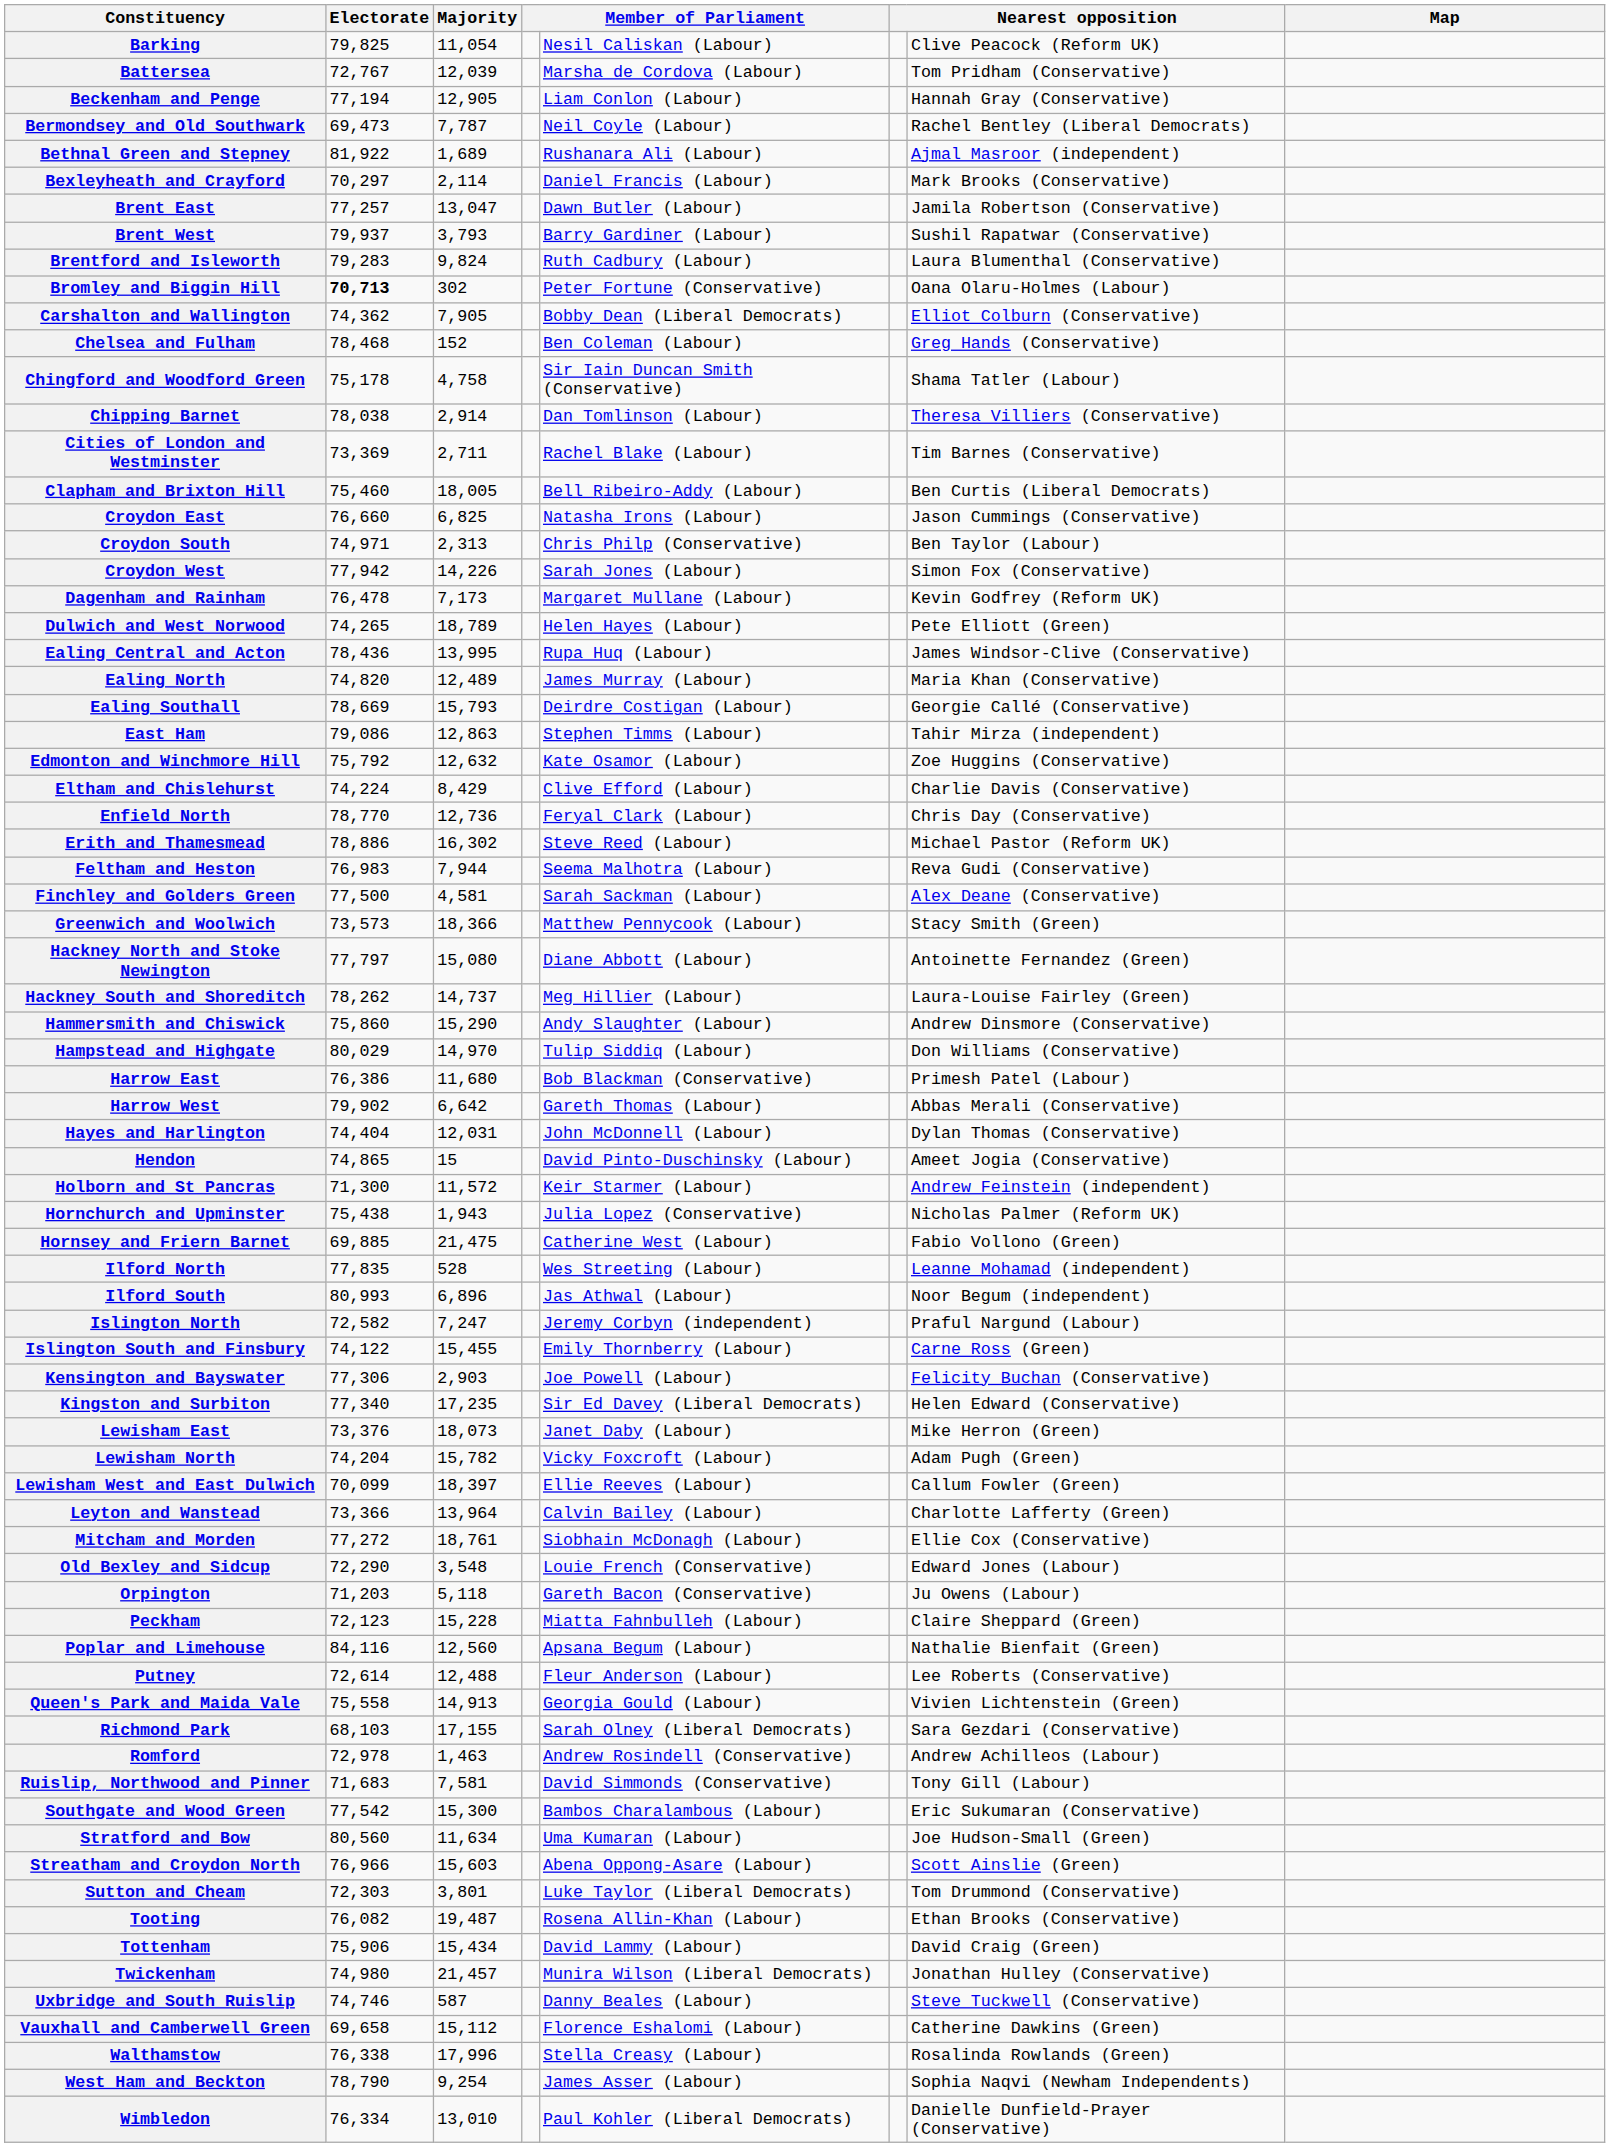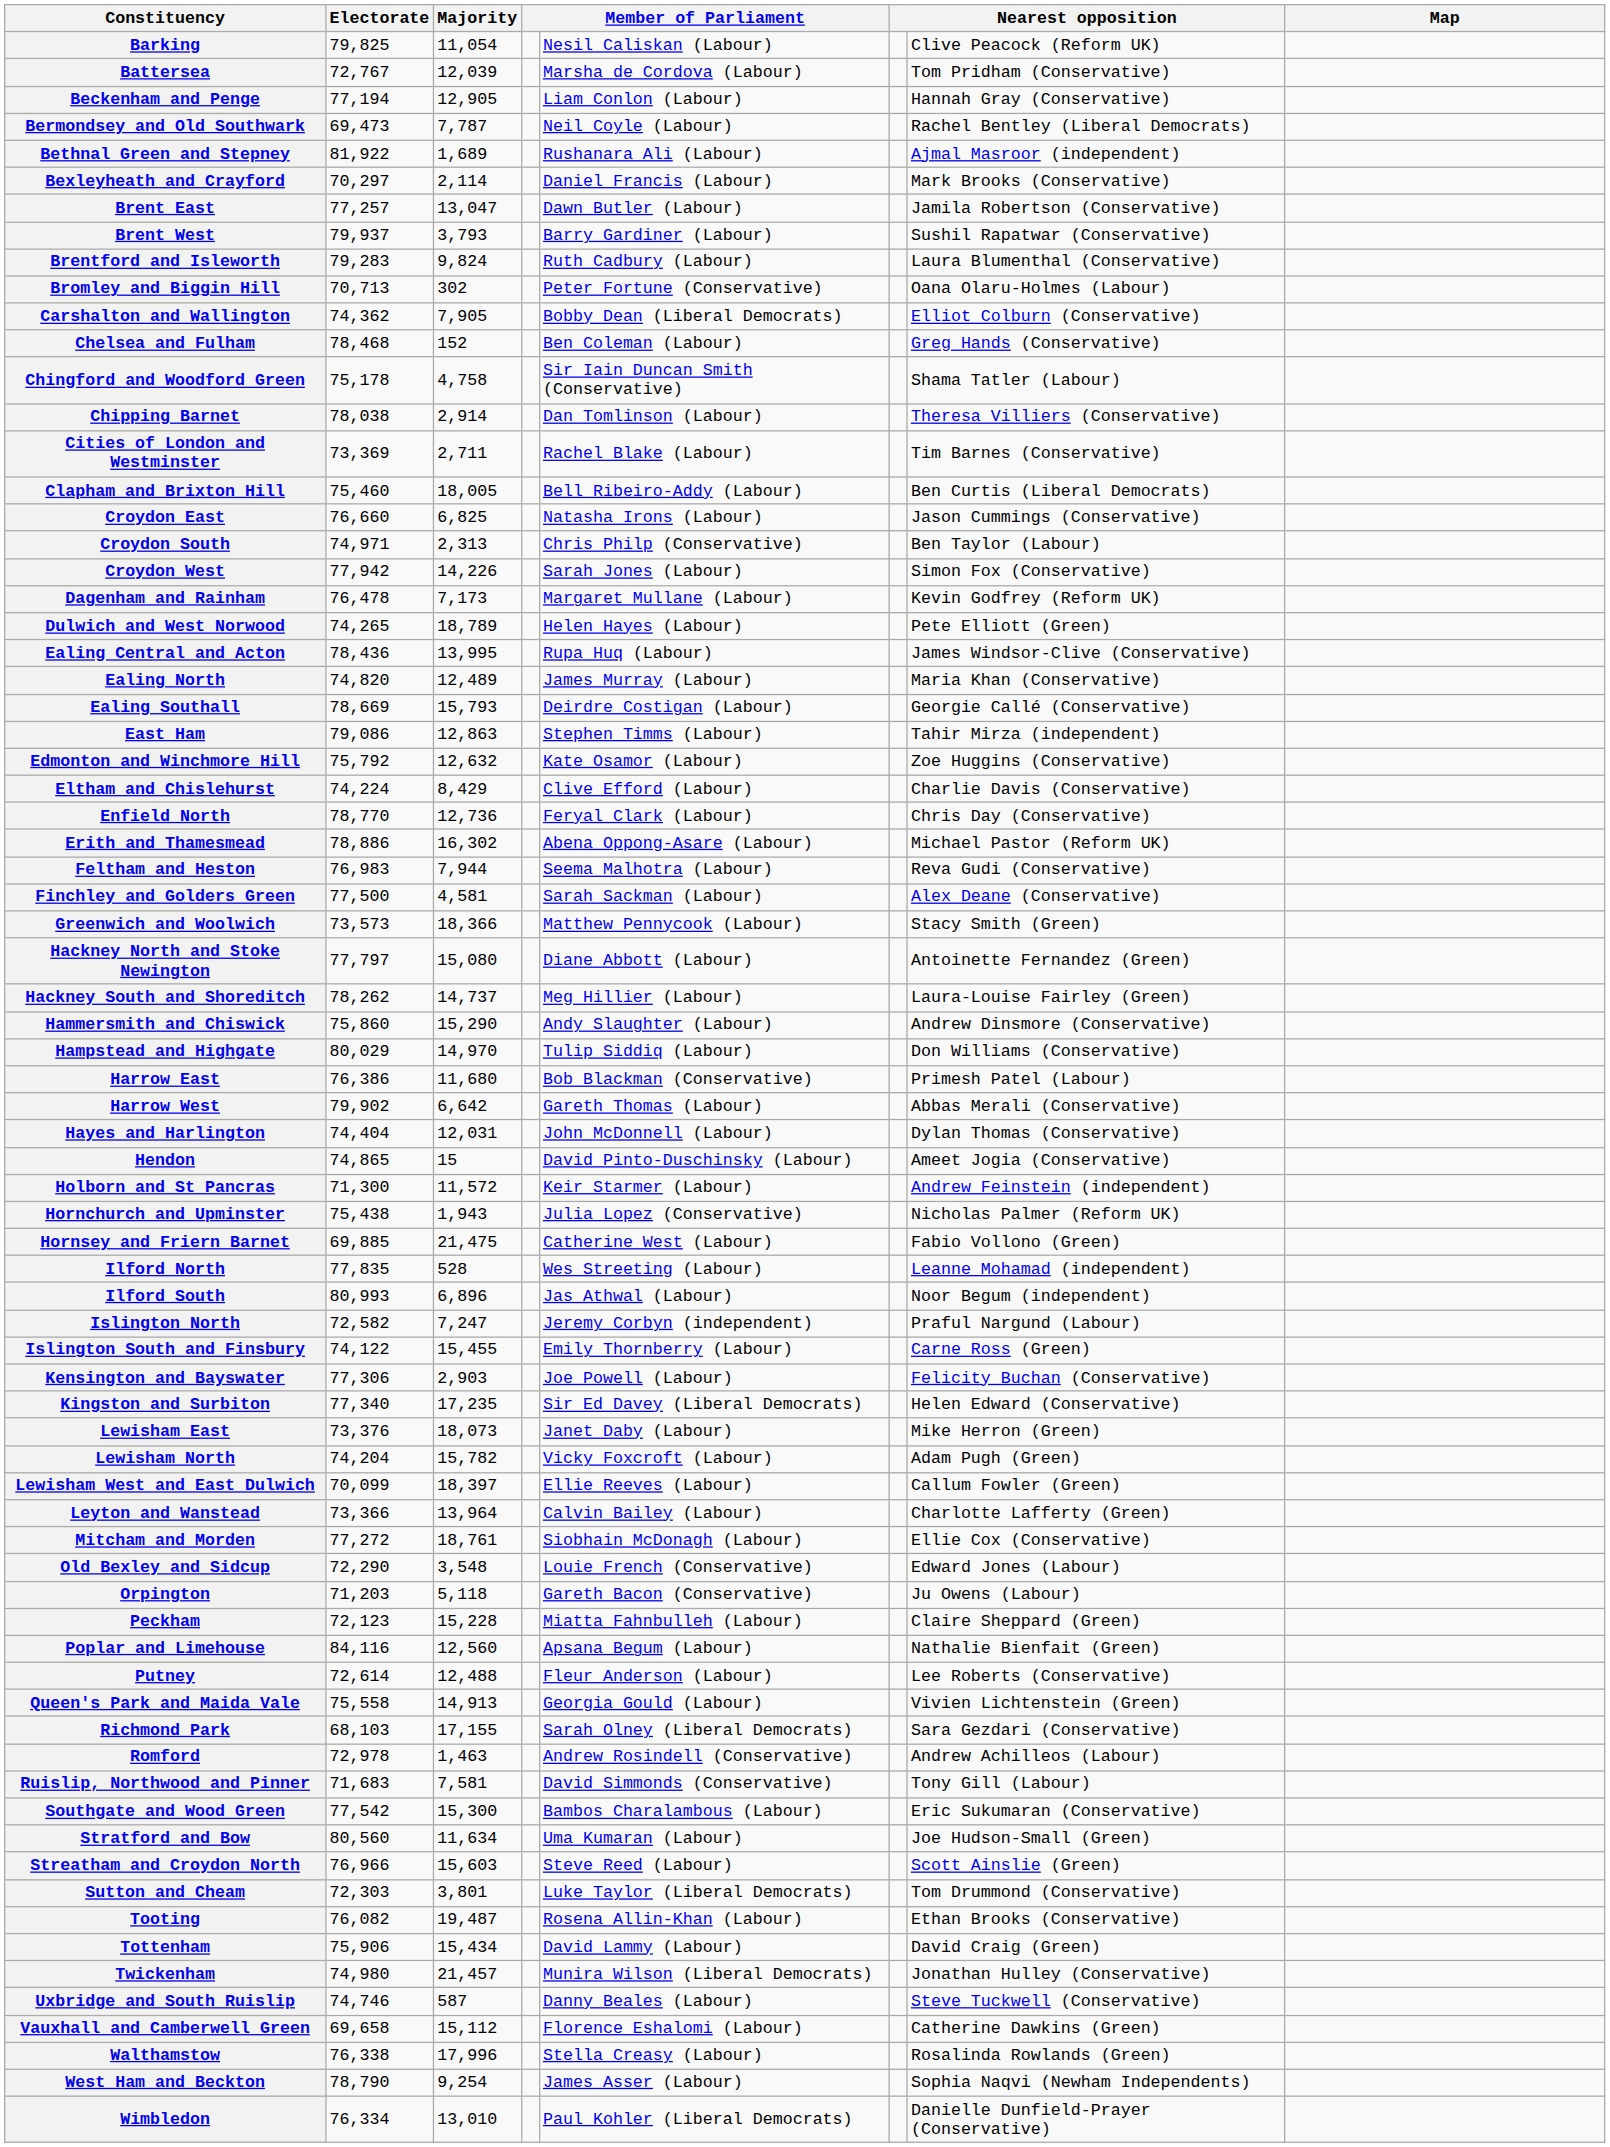(359, 289) bold -> (359, 289) normal
(638, 843) Steve Reed (Labour) -> (678, 843) Abena Oppong-Asare (Labour)
(678, 1866) Abena Oppong-Asare (Labour) -> (638, 1866) Steve Reed (Labour)
